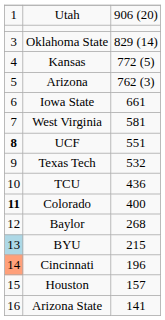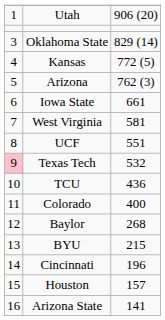(14, 143) bold -> (14, 143) normal
(14, 163) no background -> (14, 163) pink background
(14, 204) bold -> (14, 204) normal
(14, 244) lightblue background -> (14, 244) no background
(14, 264) lightsalmon background -> (14, 264) no background
